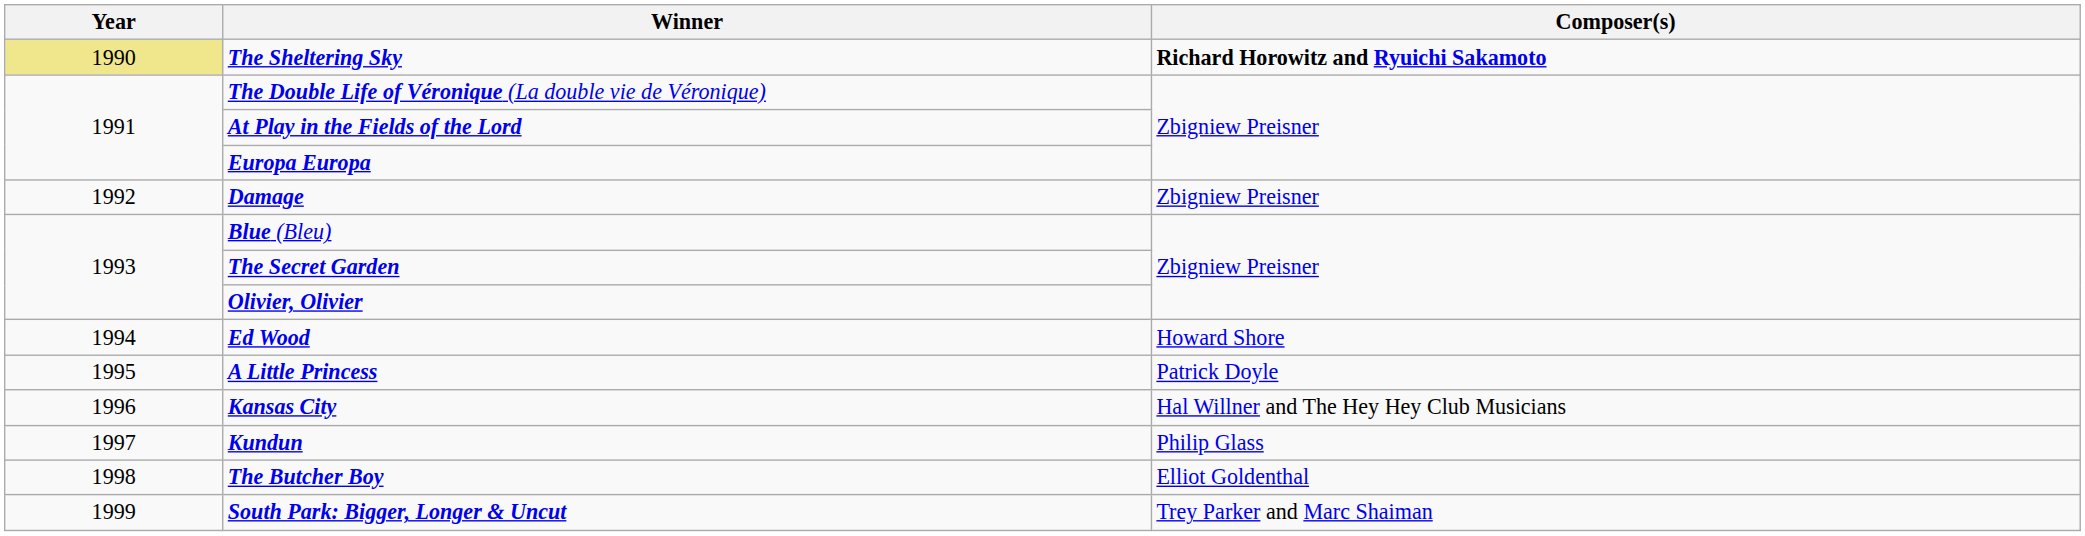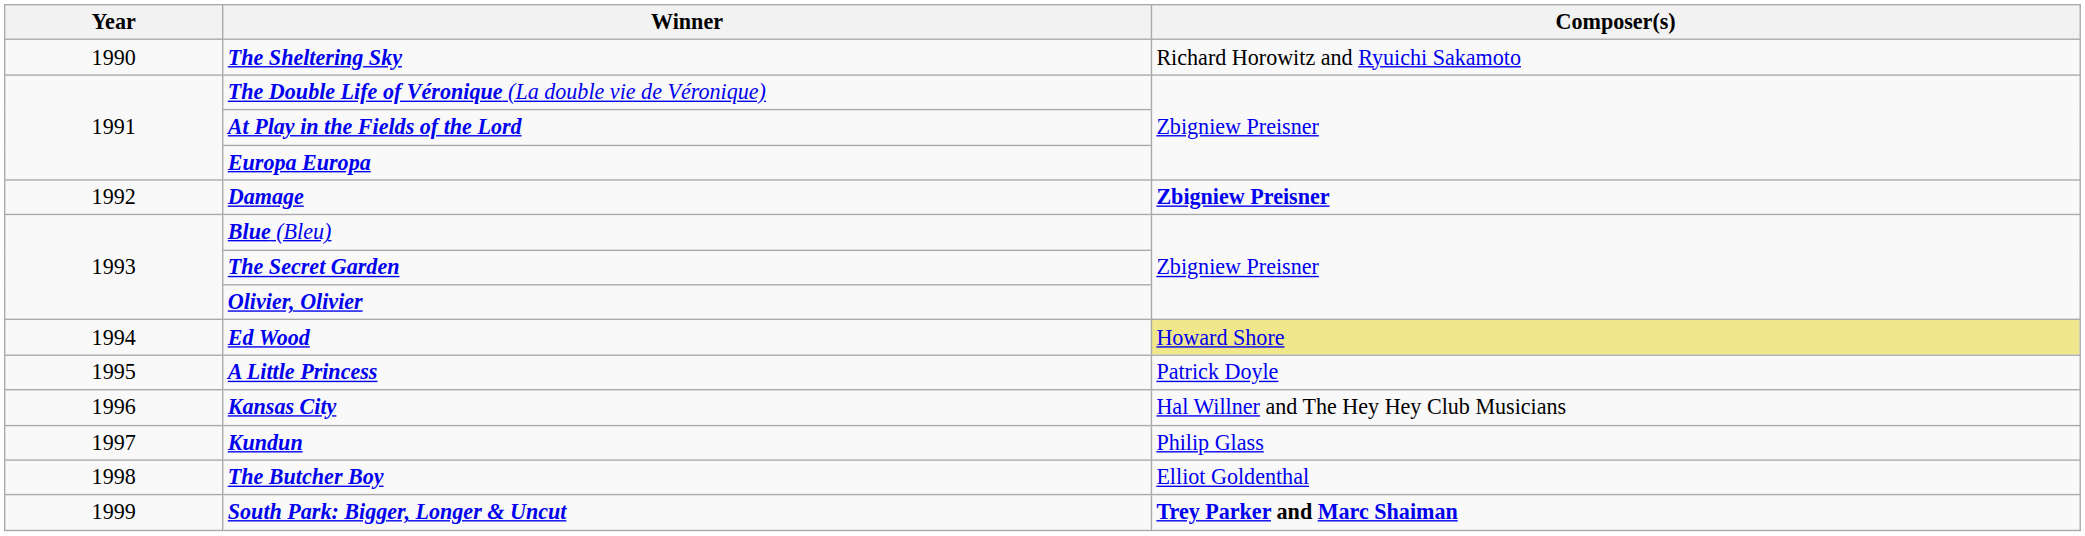(114, 57) khaki background -> (114, 57) no background
(1351, 57) bold -> (1339, 57) normal
(1238, 197) normal -> (1243, 197) bold
(1220, 337) no background -> (1220, 337) khaki background
(1295, 512) normal -> (1307, 512) bold
